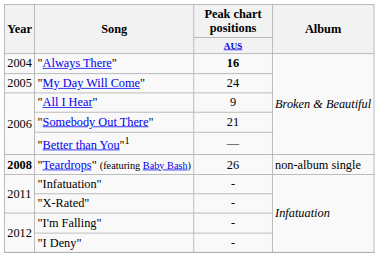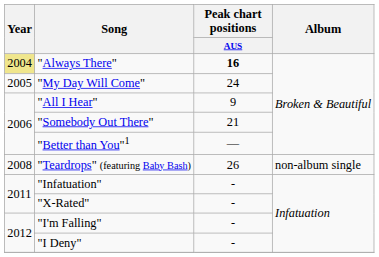(20, 63) no background -> (20, 63) khaki background
(20, 164) bold -> (20, 164) normal
